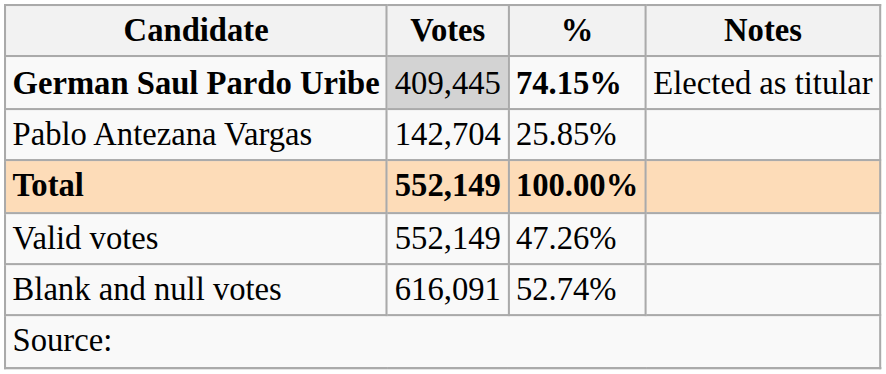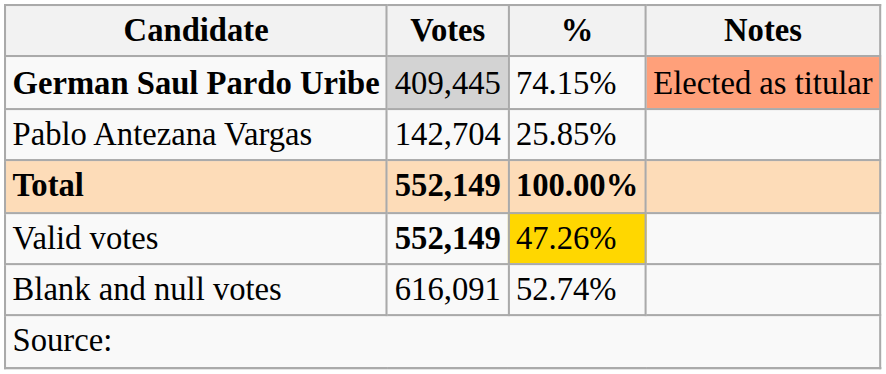(569, 82) bold -> (566, 82) normal
(763, 82) no background -> (763, 82) lightsalmon background
(448, 237) normal -> (448, 237) bold
(566, 237) no background -> (566, 237) gold background
